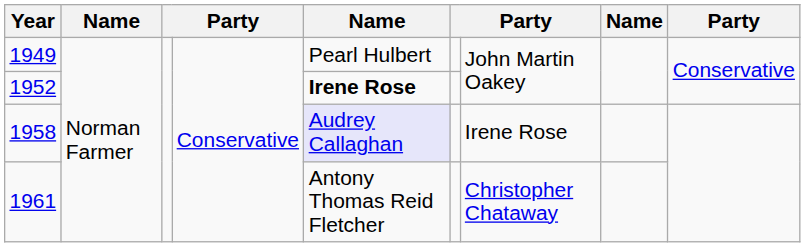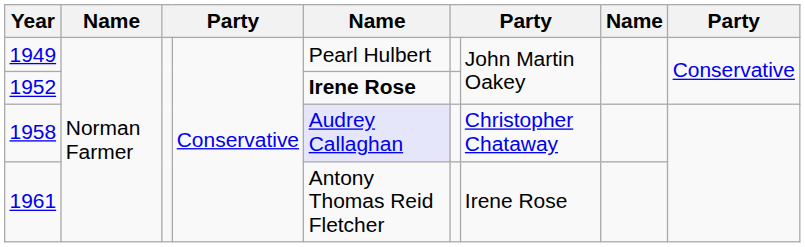(516, 132) Irene Rose -> (519, 132) Christopher Chataway
(519, 201) Christopher Chataway -> (516, 201) Irene Rose
